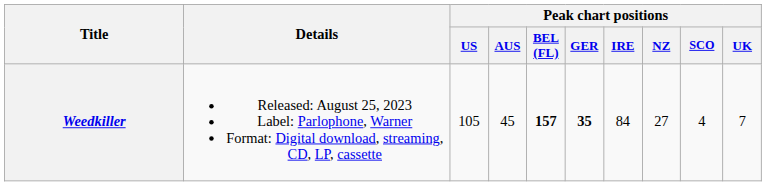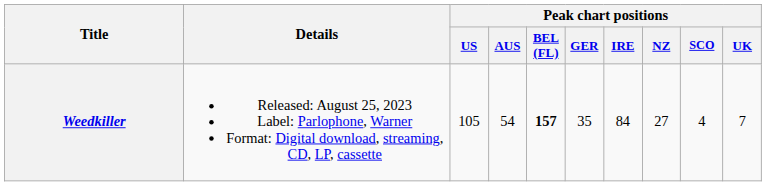(507, 122) 45 -> (507, 122) 54
(584, 122) bold -> (584, 122) normal
